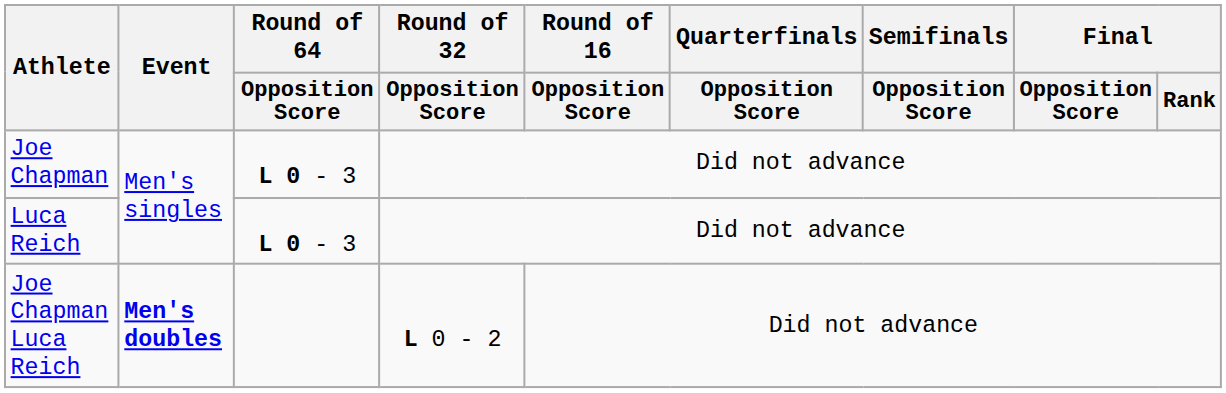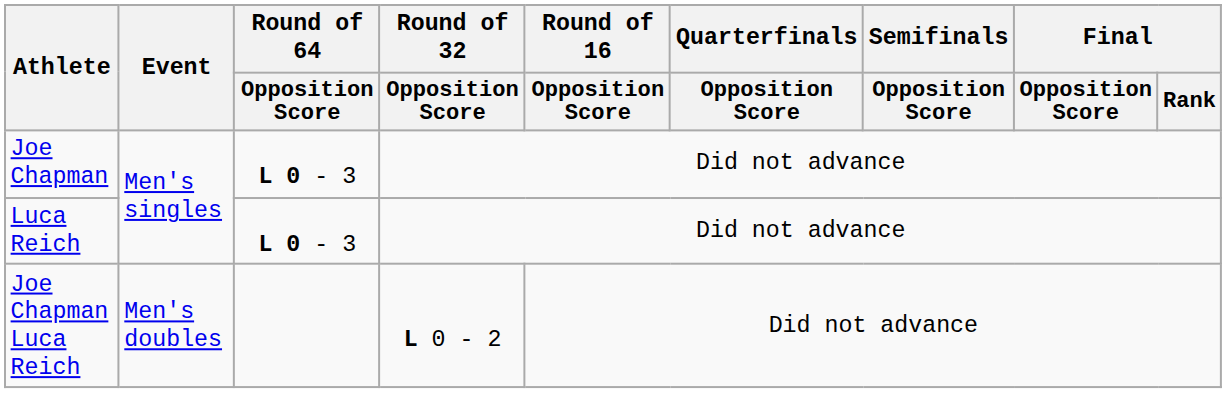(173, 326) bold -> (173, 326) normal
